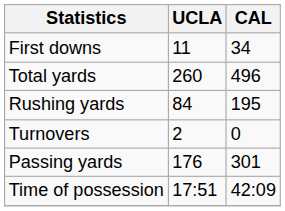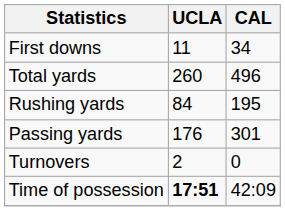rows swapped: (66, 162) <-> (49, 133)
(195, 190) normal -> (195, 190) bold
